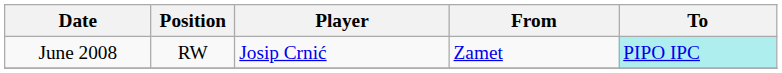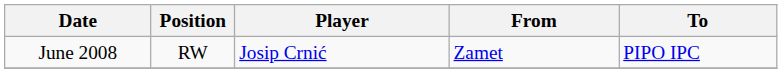(662, 52) paleturquoise background -> (662, 52) no background
